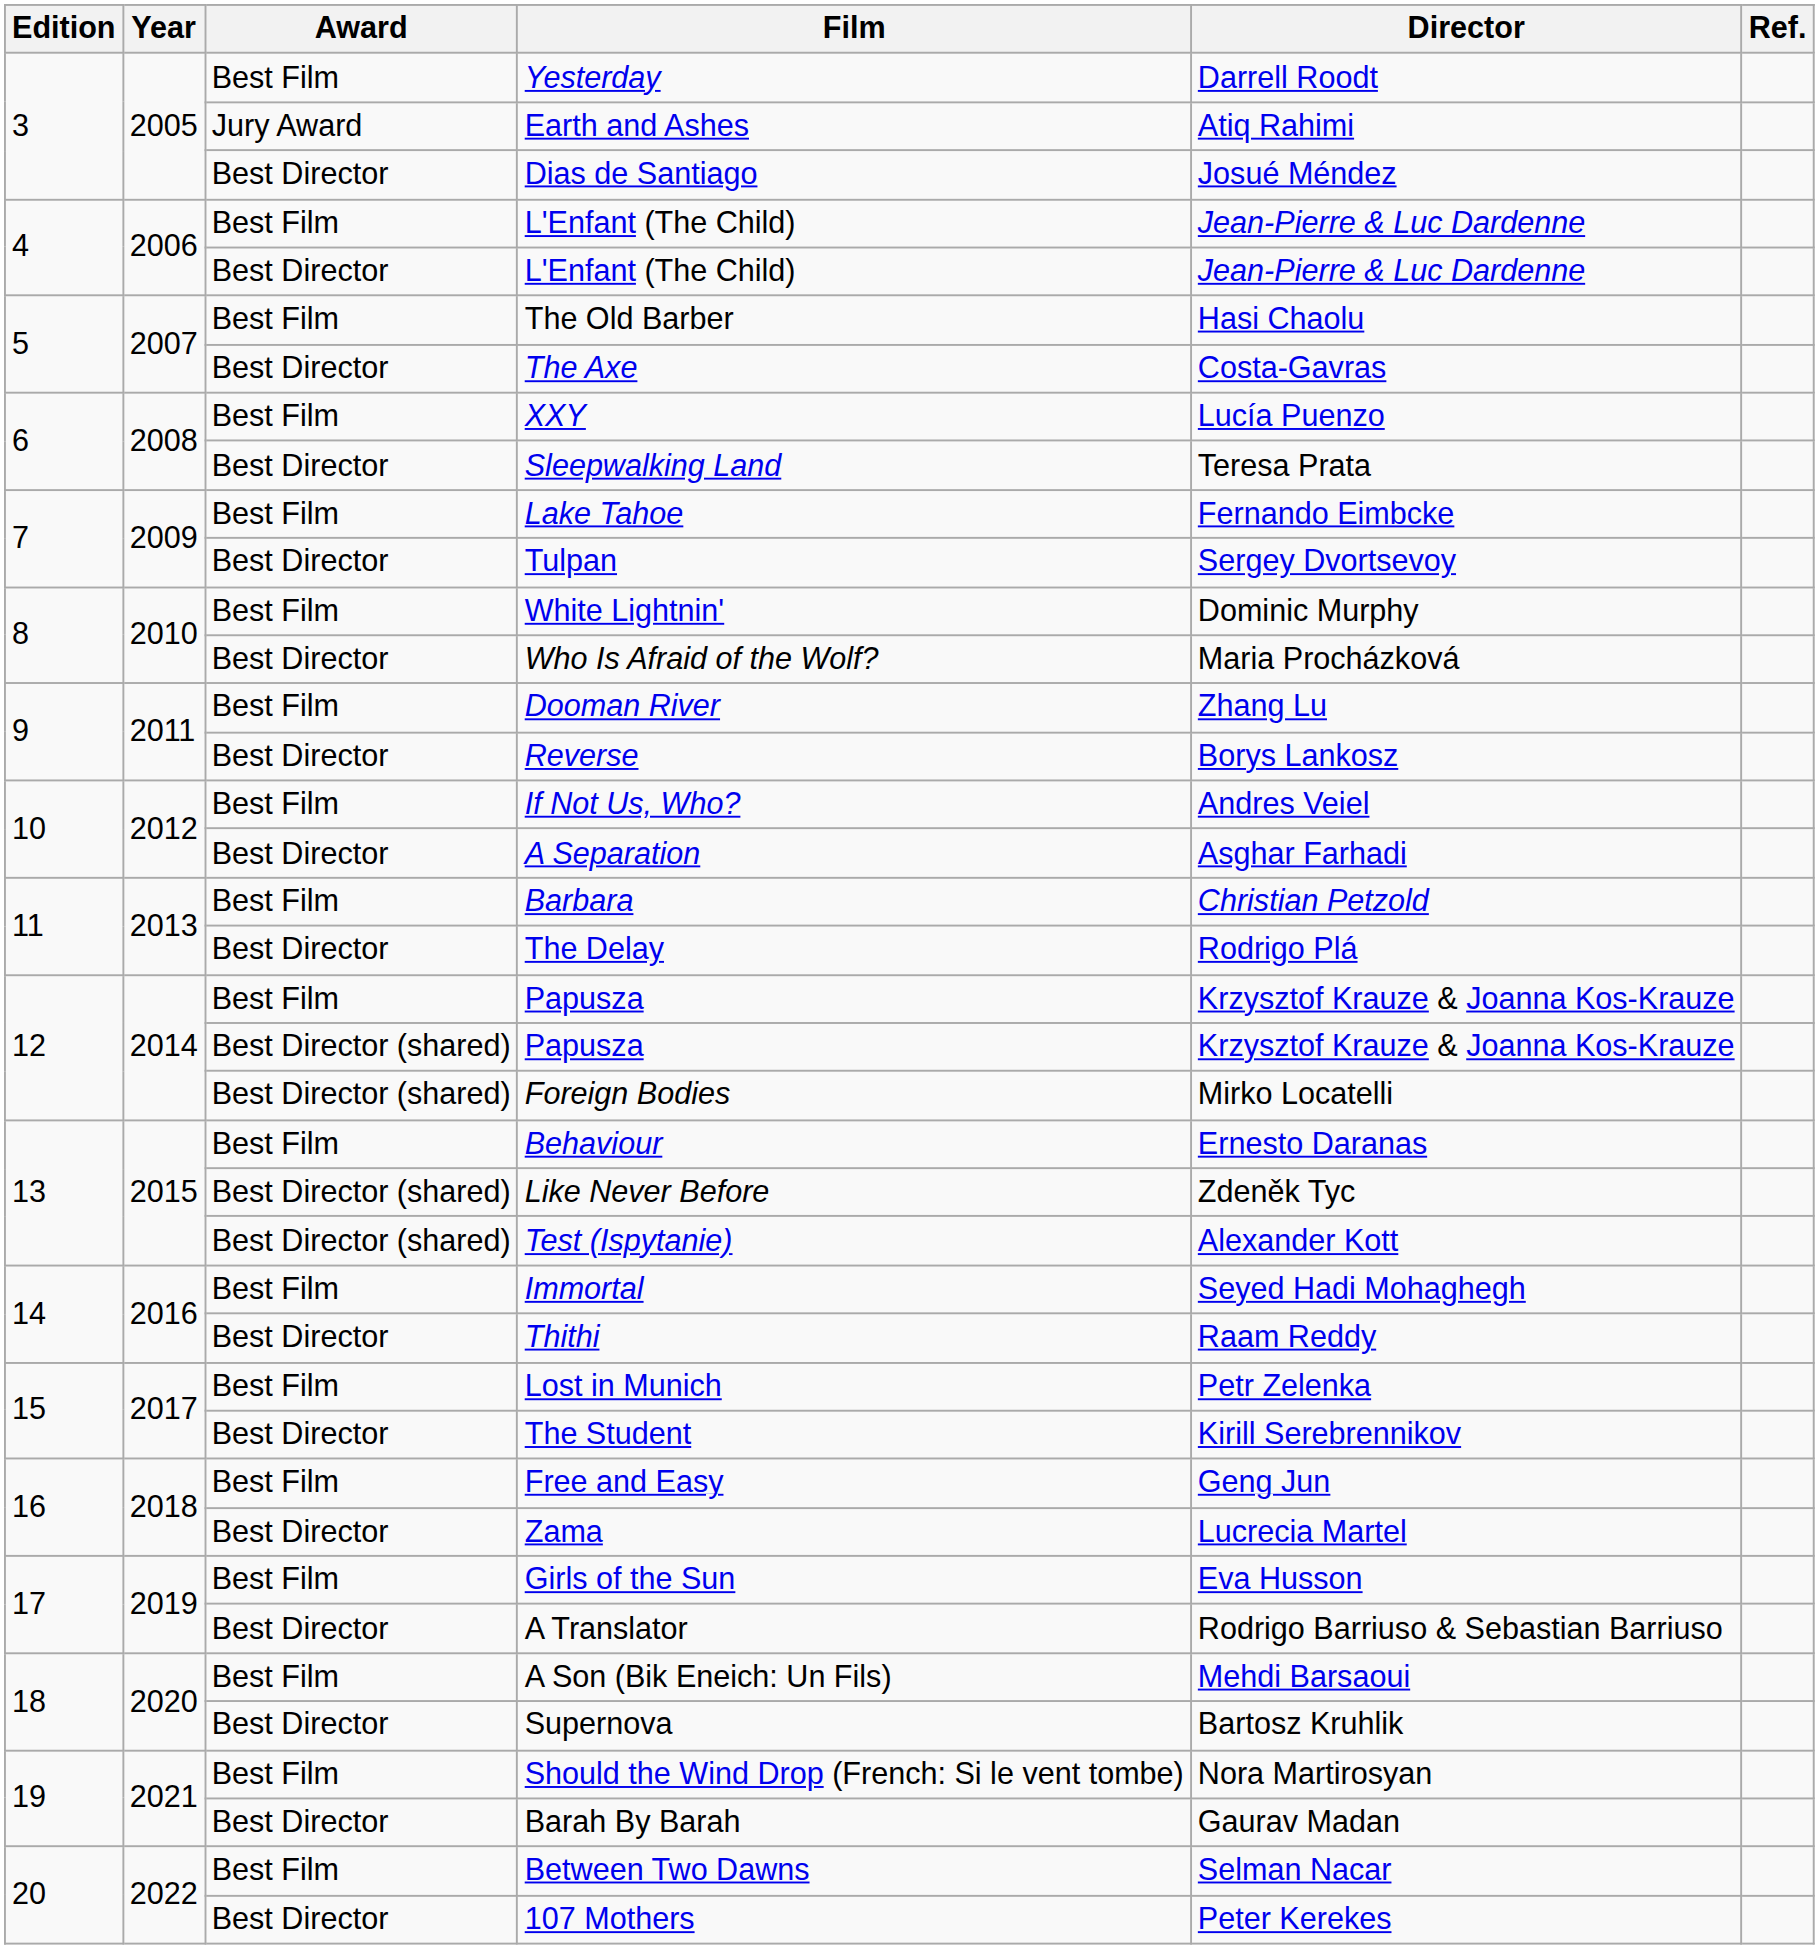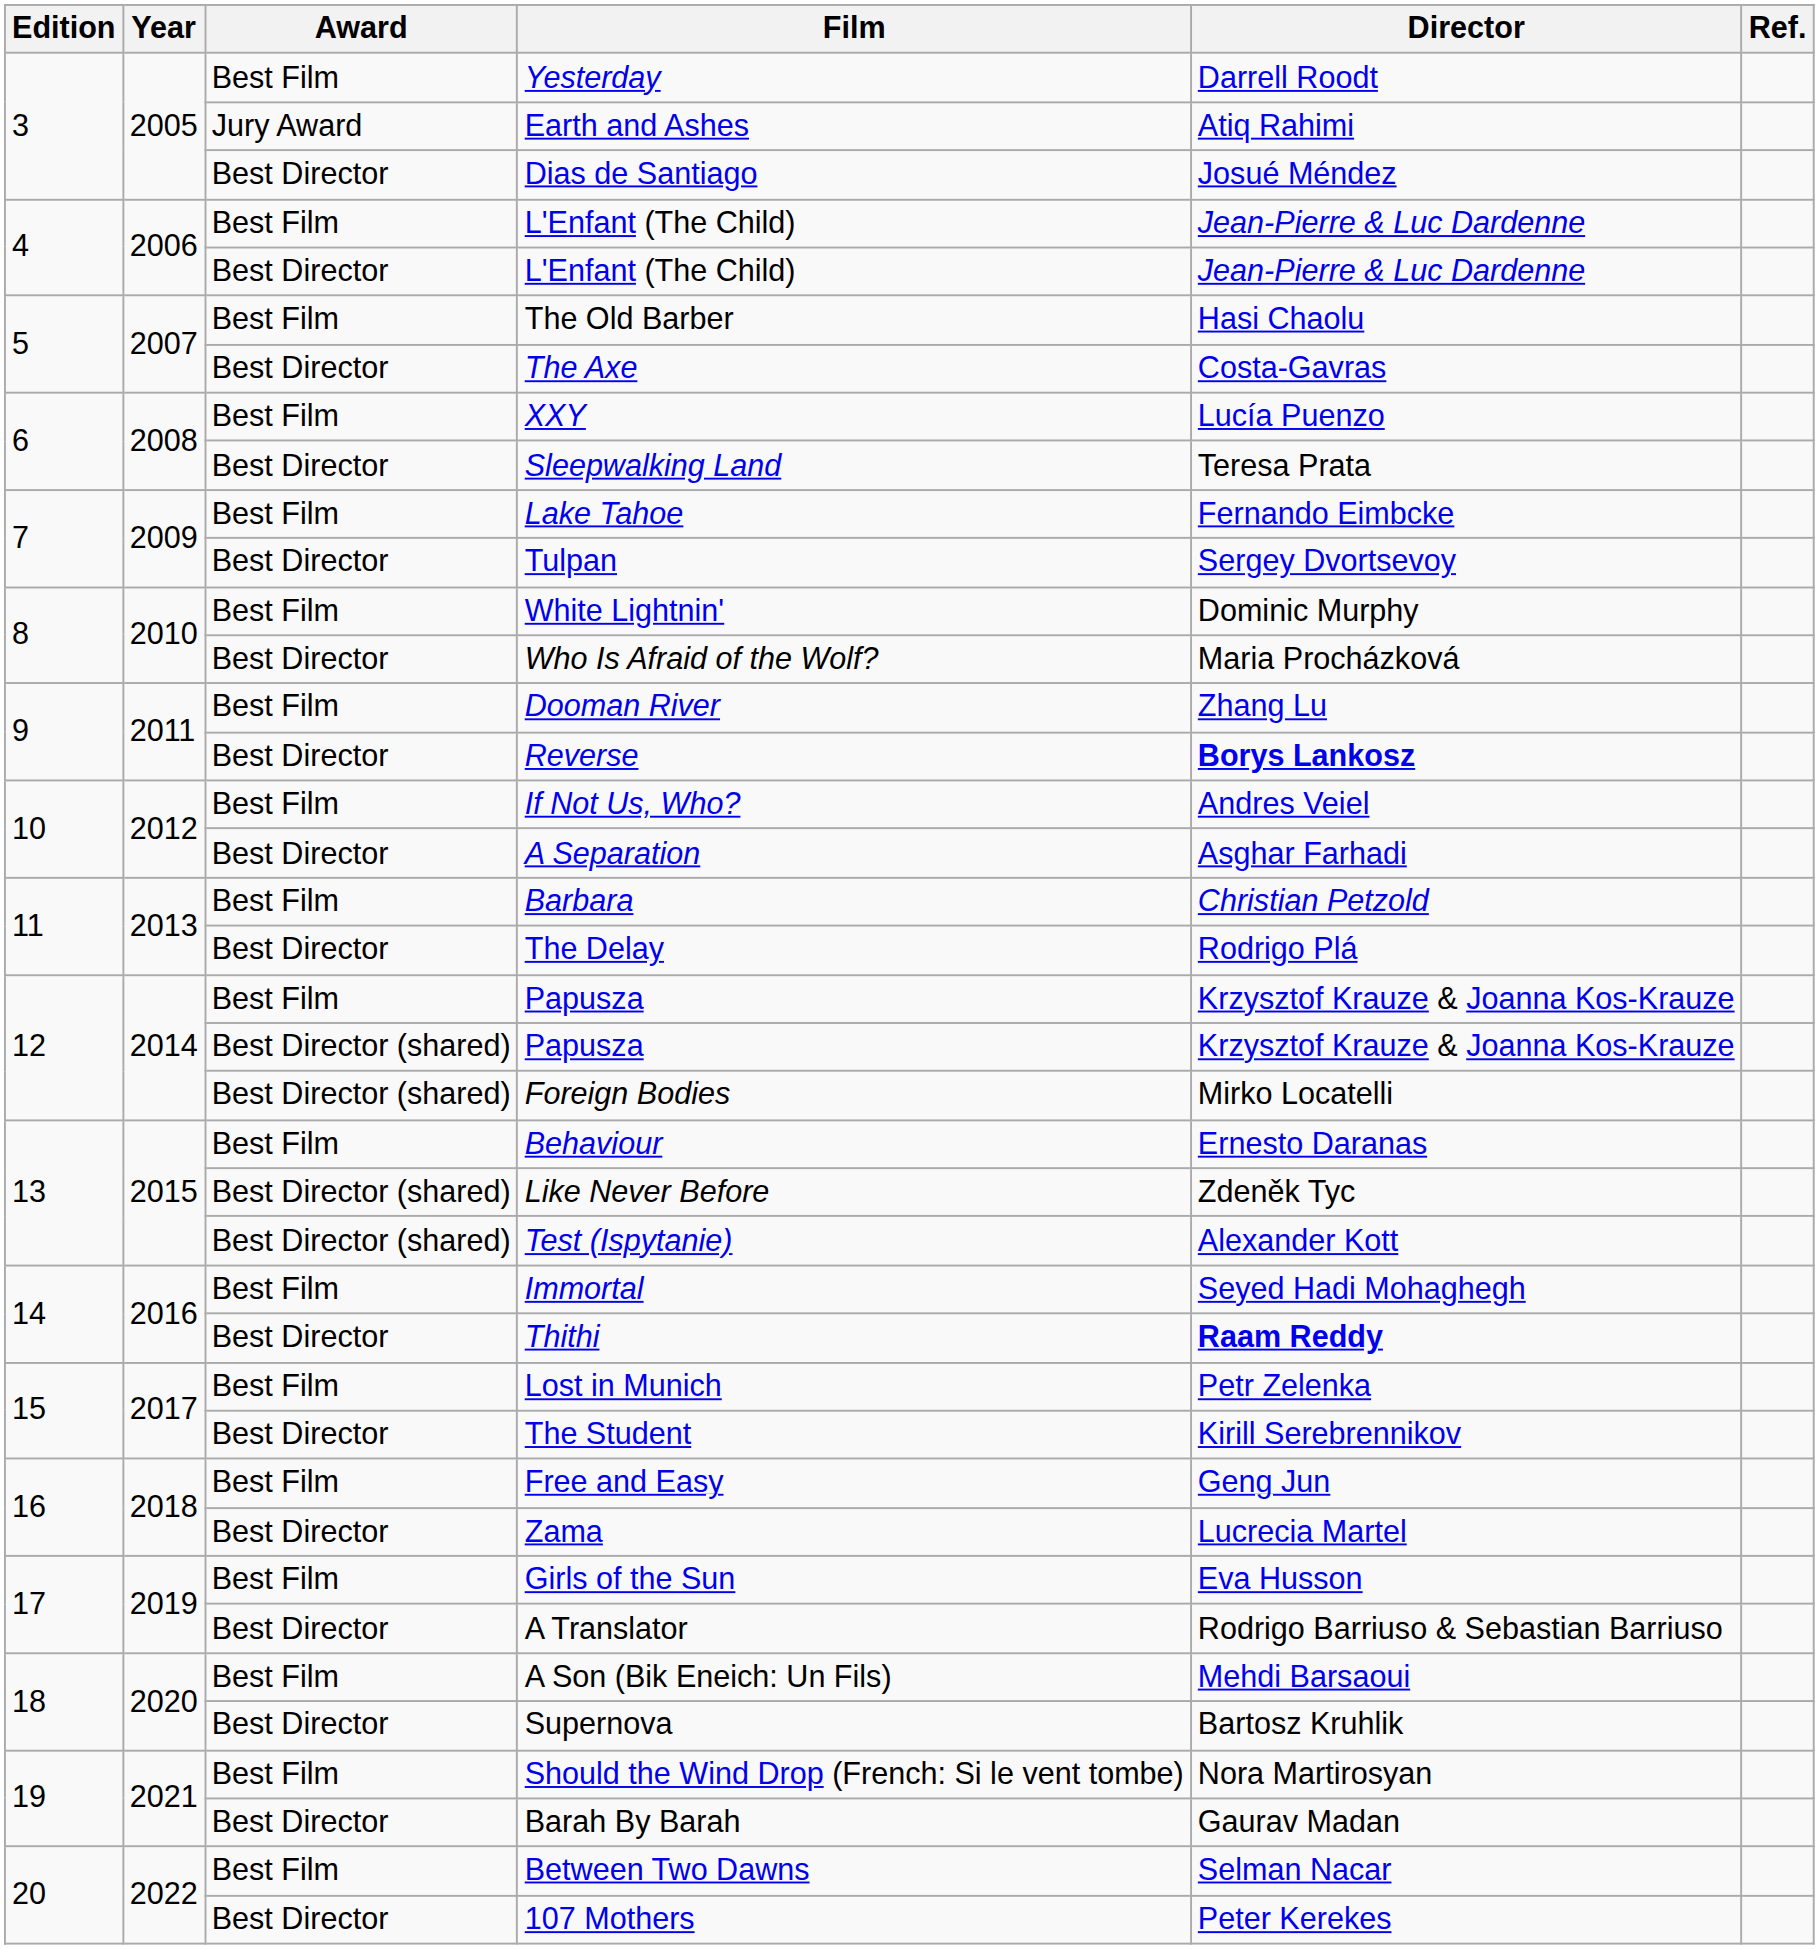(1298, 755) normal -> (1307, 755) bold
(1287, 1337) normal -> (1290, 1337) bold
